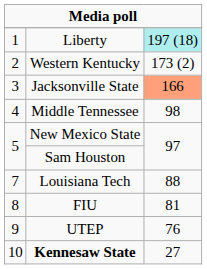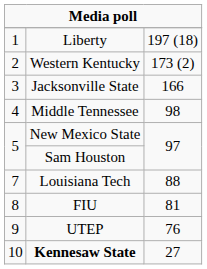(173, 39) paleturquoise background -> (173, 39) no background
(173, 87) lightsalmon background -> (173, 87) no background
